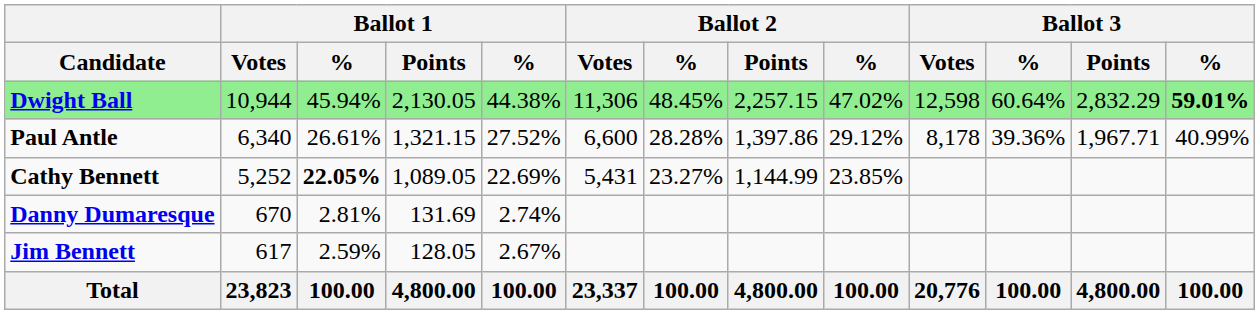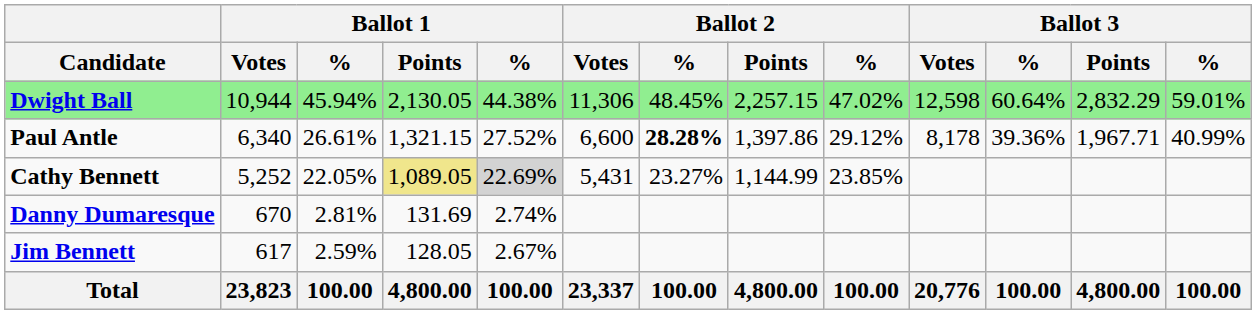(1210, 99) bold -> (1208, 99) normal
(686, 137) normal -> (684, 137) bold
(342, 175) bold -> (340, 175) normal
(434, 175) no background -> (430, 175) khaki background
(524, 175) no background -> (520, 175) lightgrey background
